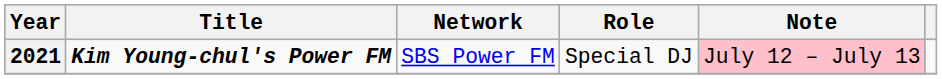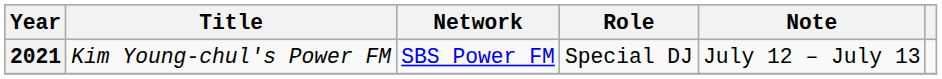(231, 57) bold -> (231, 57) normal
(812, 57) pink background -> (812, 57) no background
